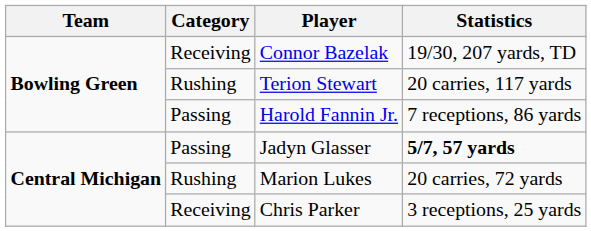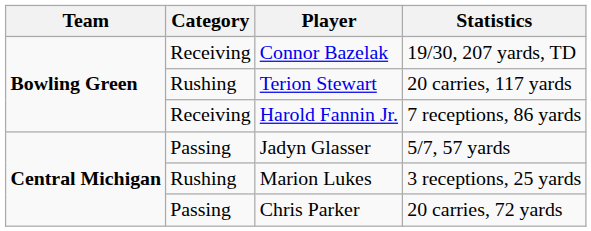(200, 115) Passing -> (210, 115) Receiving
(461, 146) bold -> (459, 146) normal
(485, 178) 20 carries, 72 yards -> (494, 178) 3 receptions, 25 yards
(210, 209) Receiving -> (200, 209) Passing
(494, 209) 3 receptions, 25 yards -> (485, 209) 20 carries, 72 yards
